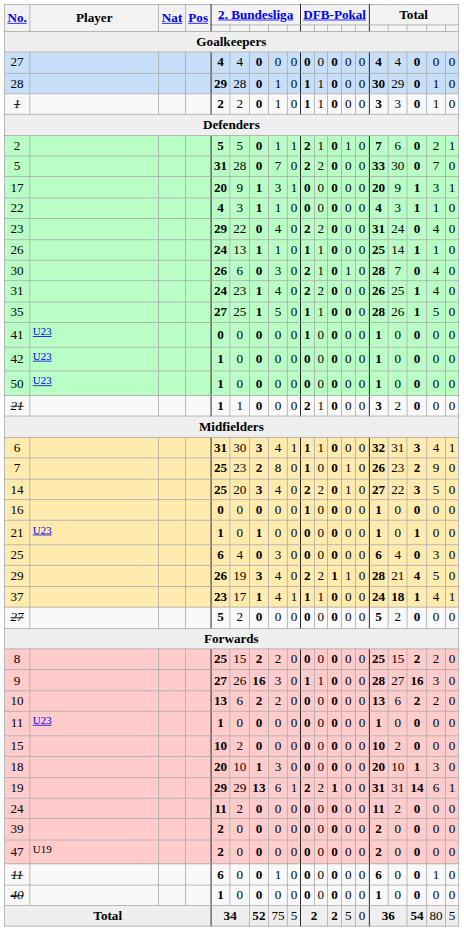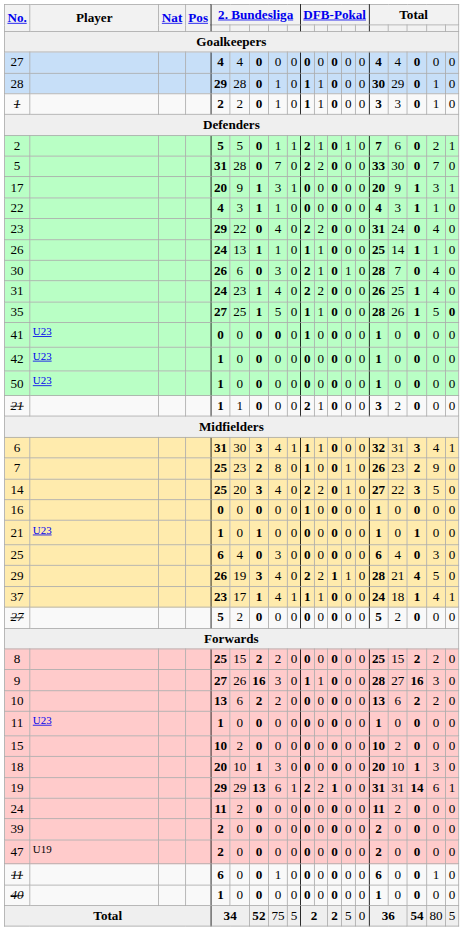(348, 312) bold -> (348, 312) normal
(452, 312) normal -> (452, 312) bold
(278, 334) normal -> (278, 334) bold
(398, 596) bold -> (398, 596) normal
